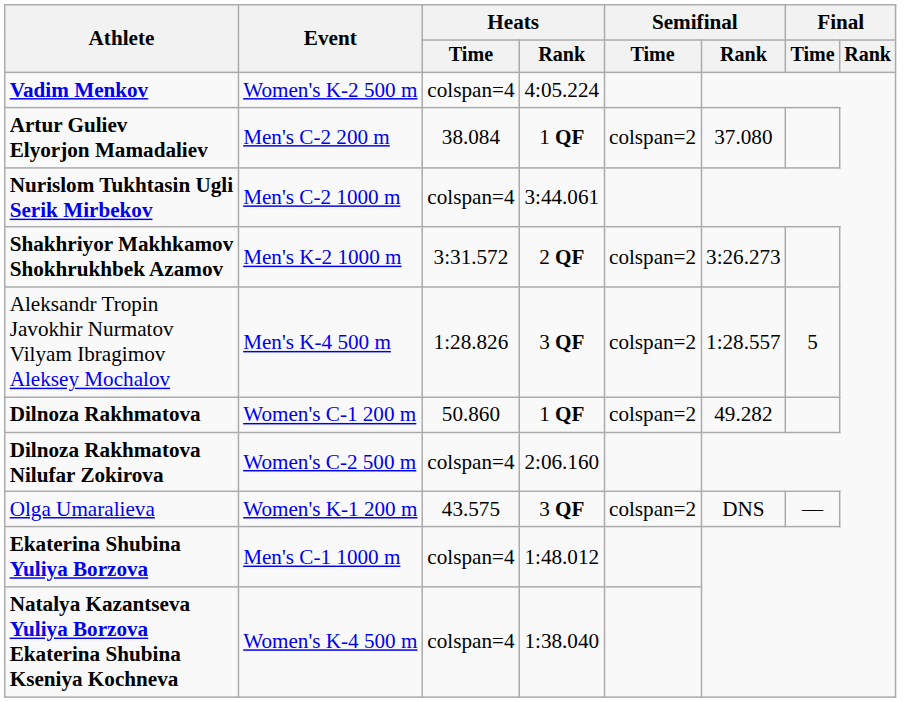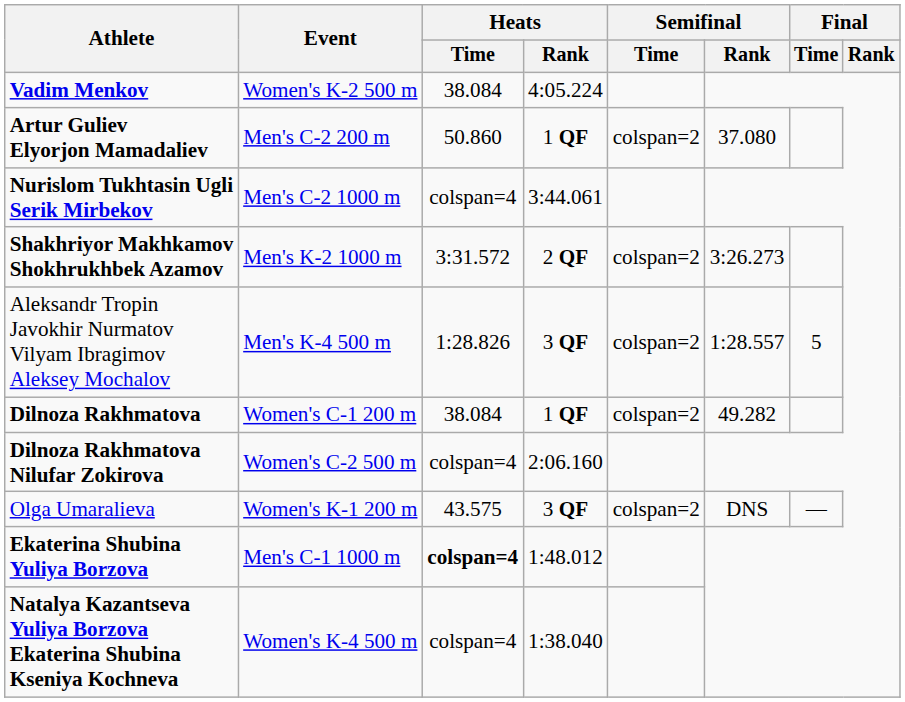(471, 90) colspan=4 -> (473, 90) 38.084
(471, 137) 38.084 -> (473, 137) 50.860
(471, 414) 50.860 -> (473, 414) 38.084
(471, 557) normal -> (473, 557) bold
